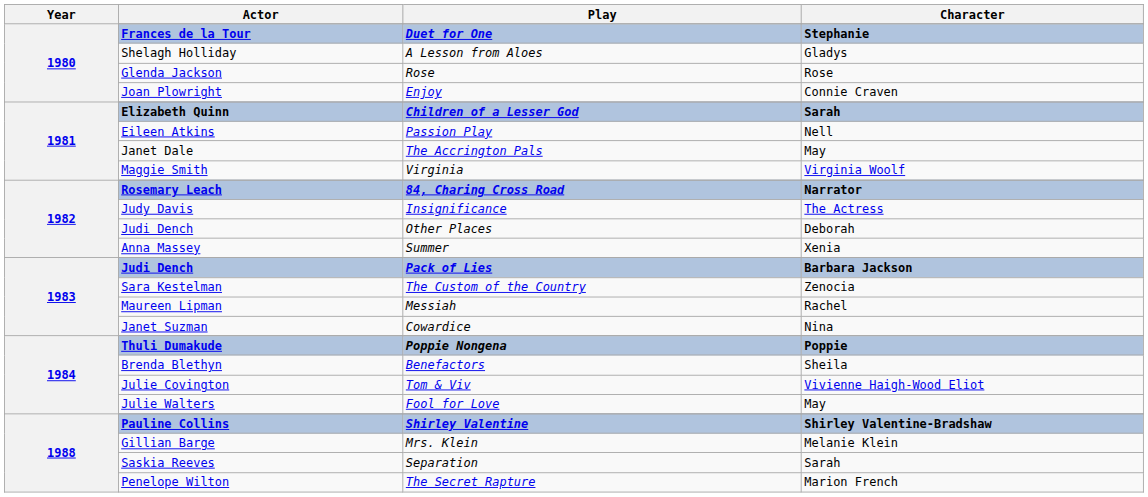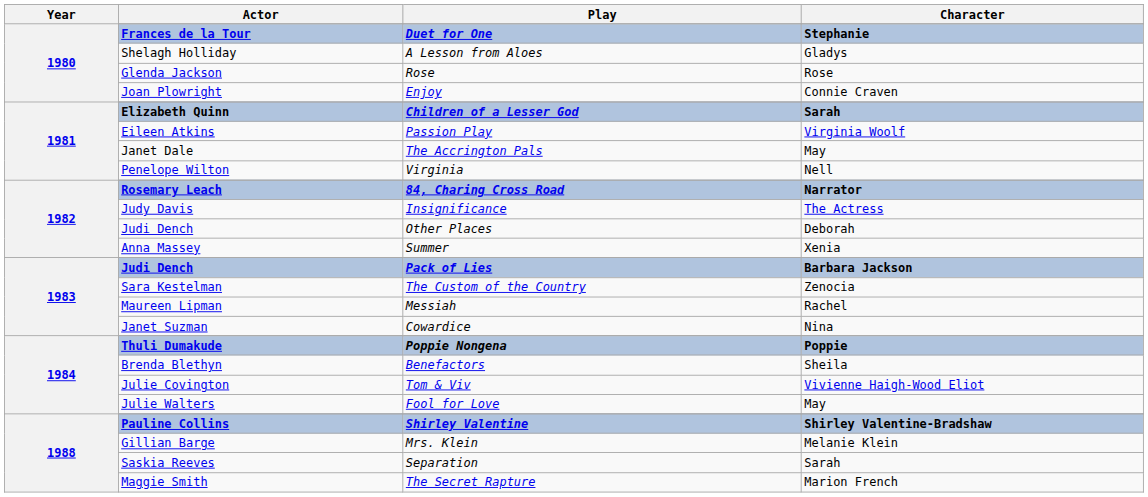(819, 131) Nell -> (855, 131) Virginia Woolf
(164, 170) Maggie Smith -> (175, 170) Penelope Wilton
(855, 170) Virginia Woolf -> (819, 170) Nell
(175, 482) Penelope Wilton -> (164, 482) Maggie Smith
